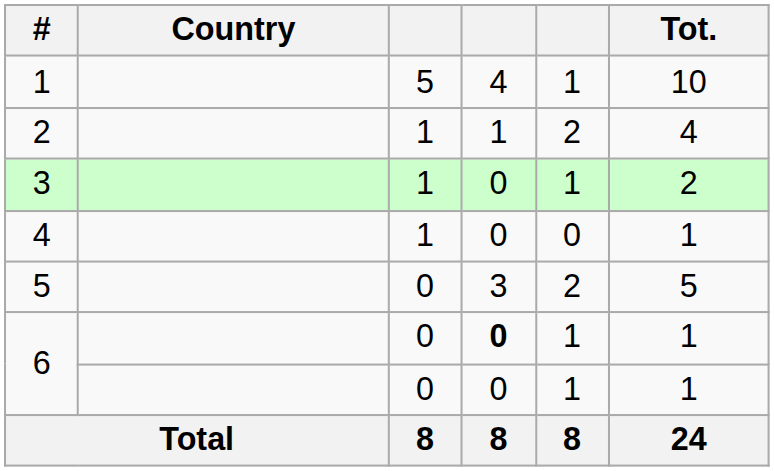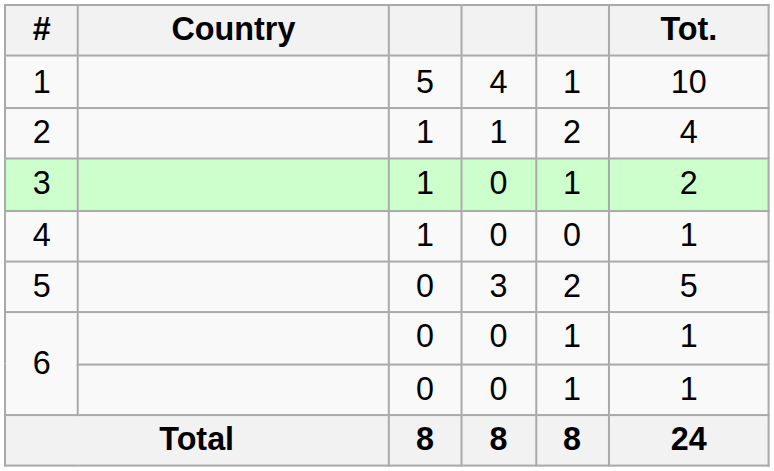(499, 337) bold -> (499, 337) normal
